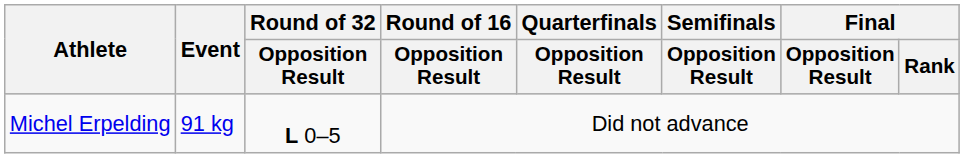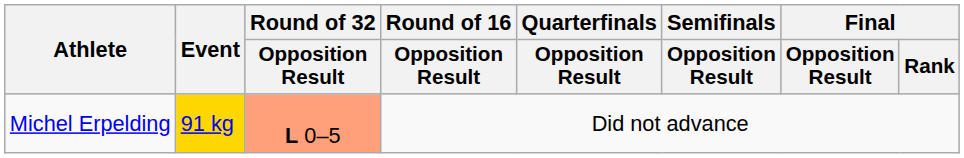(207, 124) no background -> (207, 124) gold background
(313, 136) no background -> (313, 136) lightsalmon background
